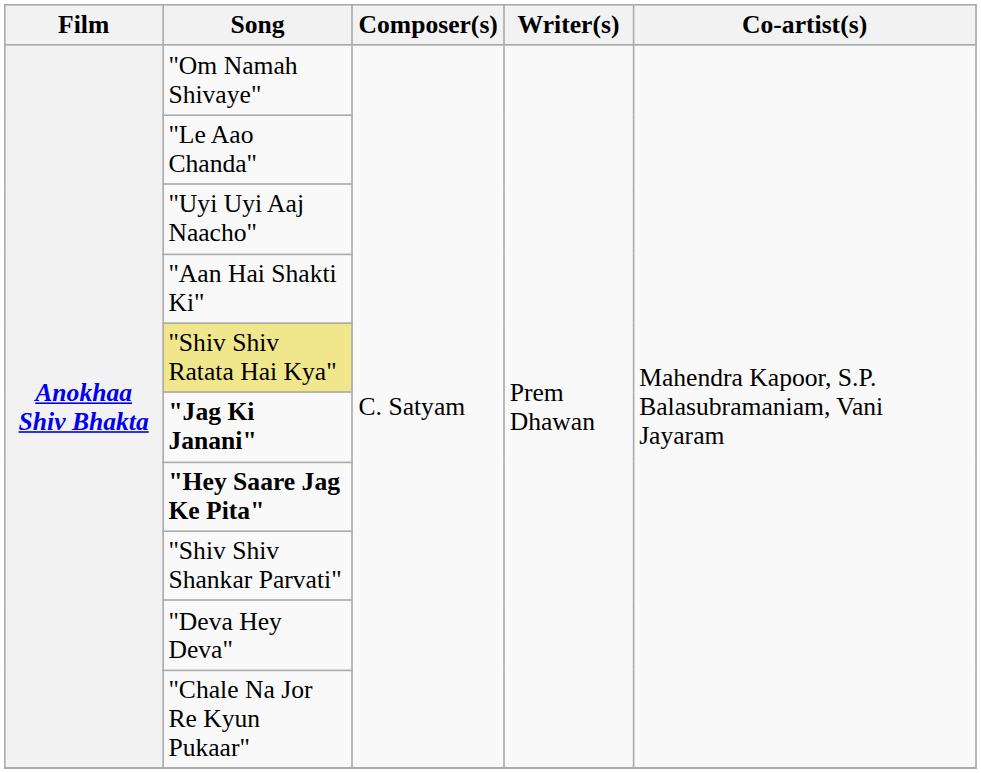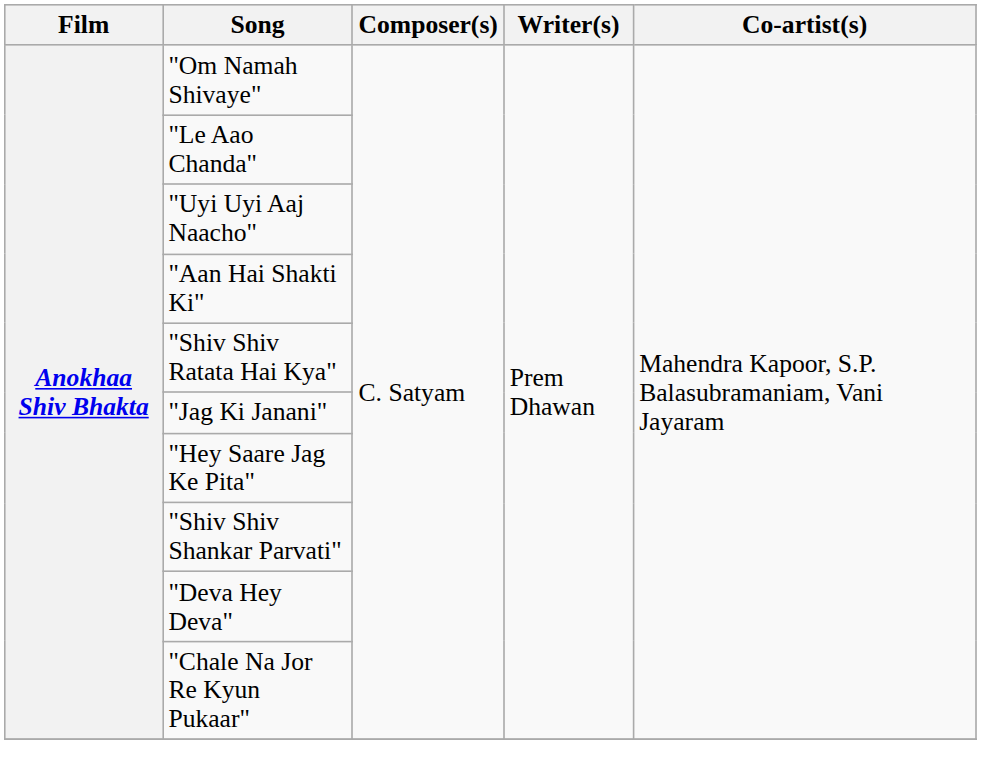(253, 357) khaki background -> (253, 357) no background
(212, 426) bold -> (248, 412) normal
(254, 496) bold -> (247, 467) normal
